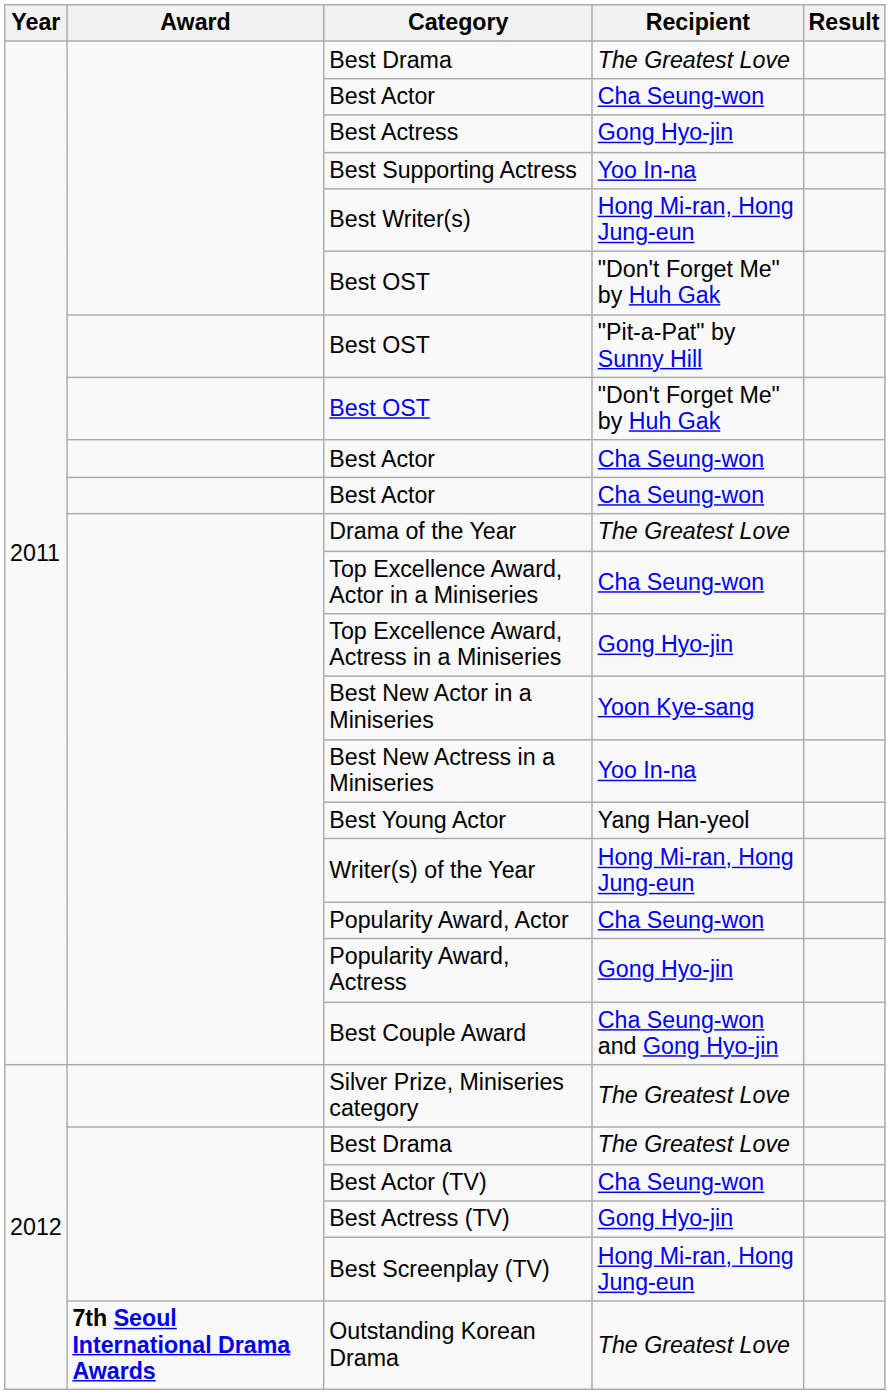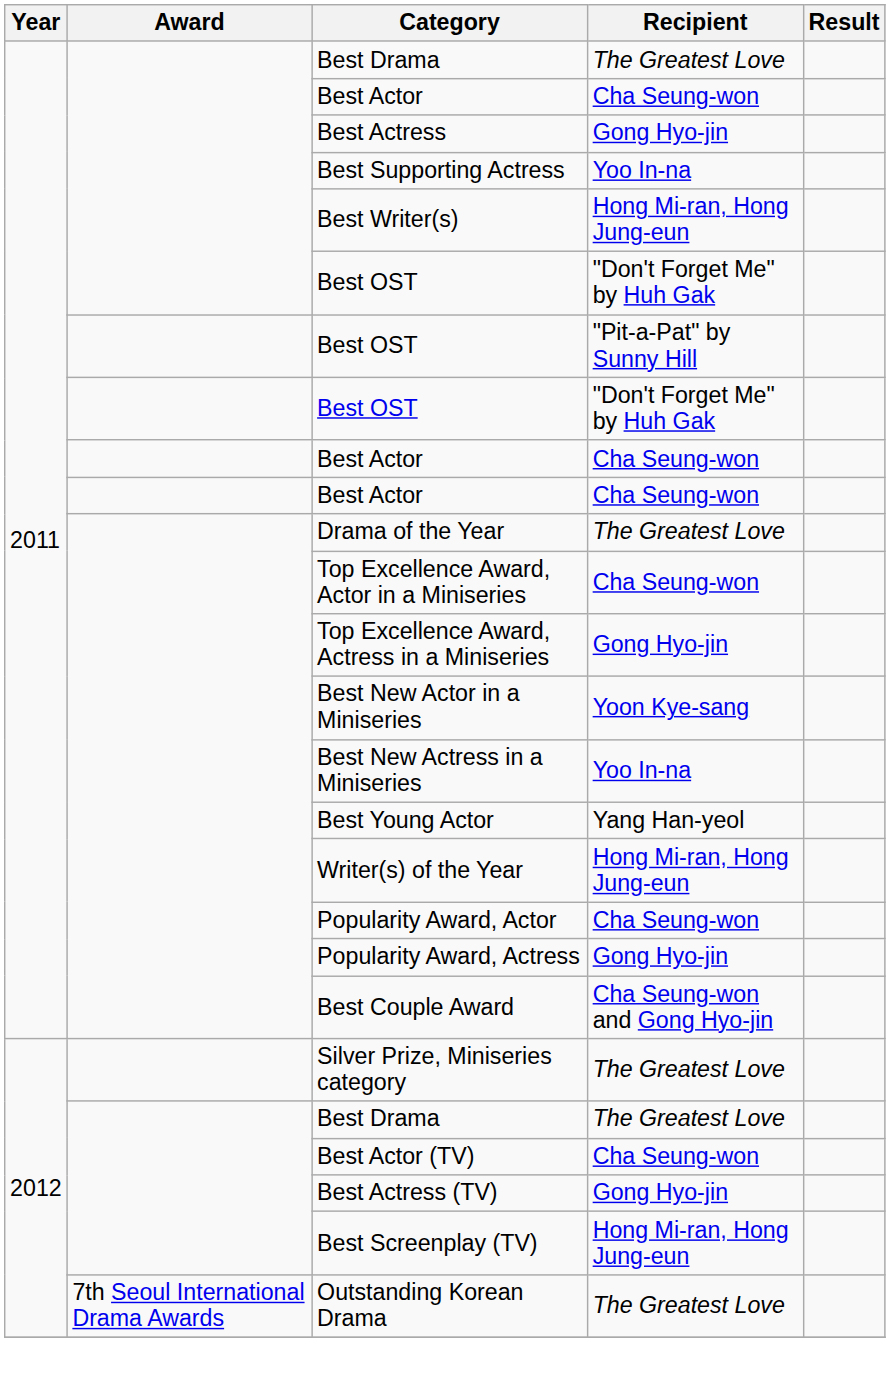(181, 1344) bold -> (188, 1305) normal
